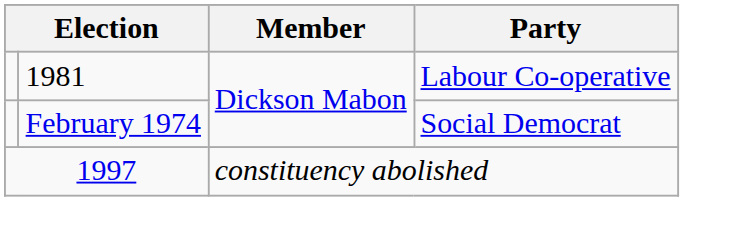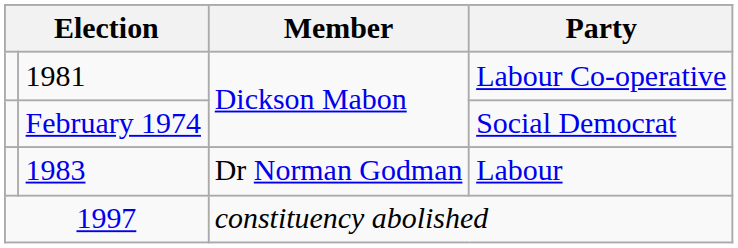+ row: (519, 170)
